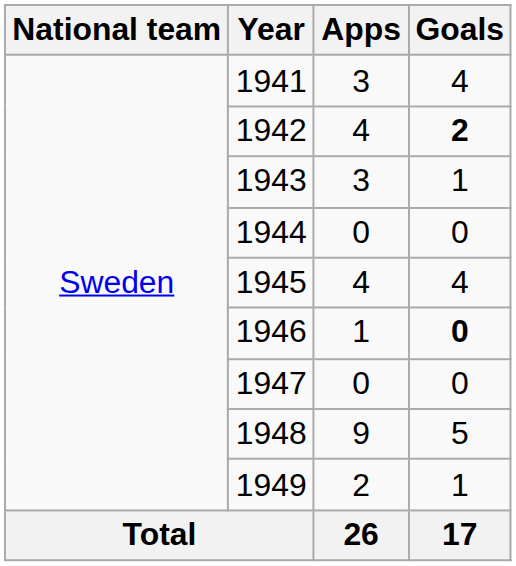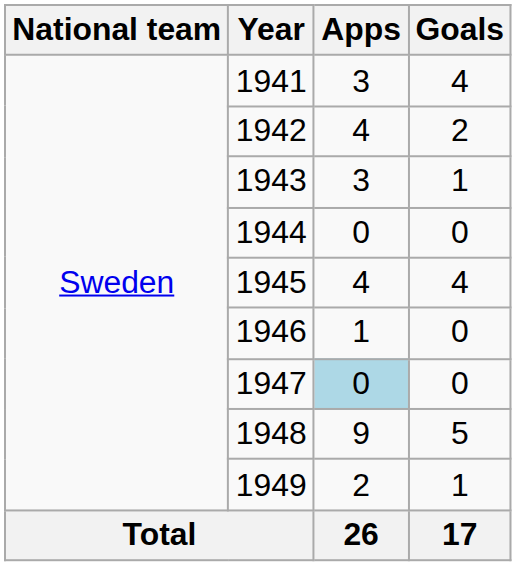(460, 130) bold -> (460, 130) normal
(460, 332) bold -> (460, 332) normal
(361, 383) no background -> (361, 383) lightblue background
